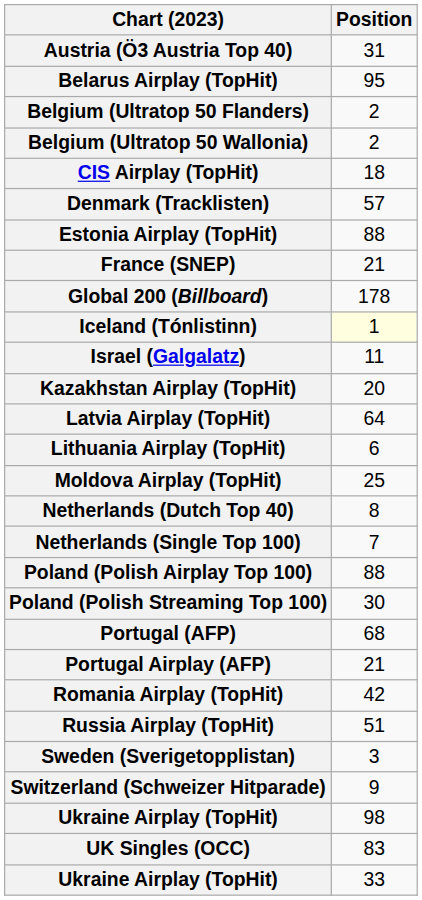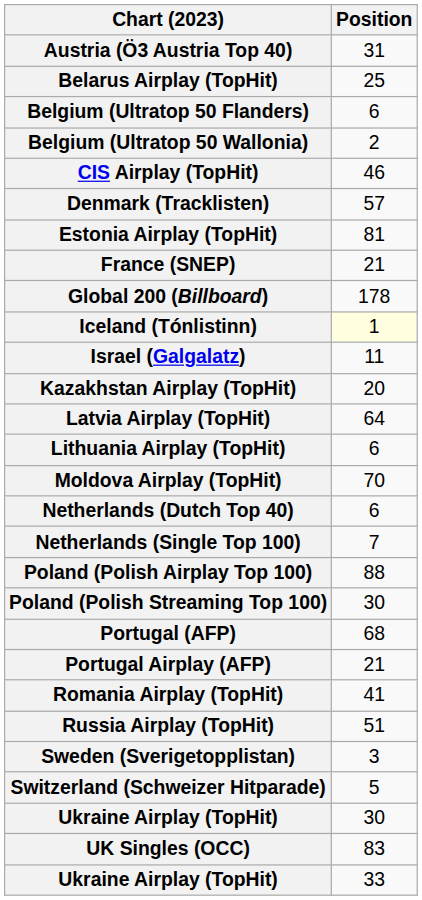(374, 81) 95 -> (374, 81) 25
(374, 111) 2 -> (374, 111) 6
(374, 173) 18 -> (374, 173) 46
(374, 234) 88 -> (374, 234) 81
(374, 480) 25 -> (374, 480) 70
(374, 511) 8 -> (374, 511) 6
(374, 695) 42 -> (374, 695) 41
(374, 787) 9 -> (374, 787) 5
(374, 818) 98 -> (374, 818) 30
